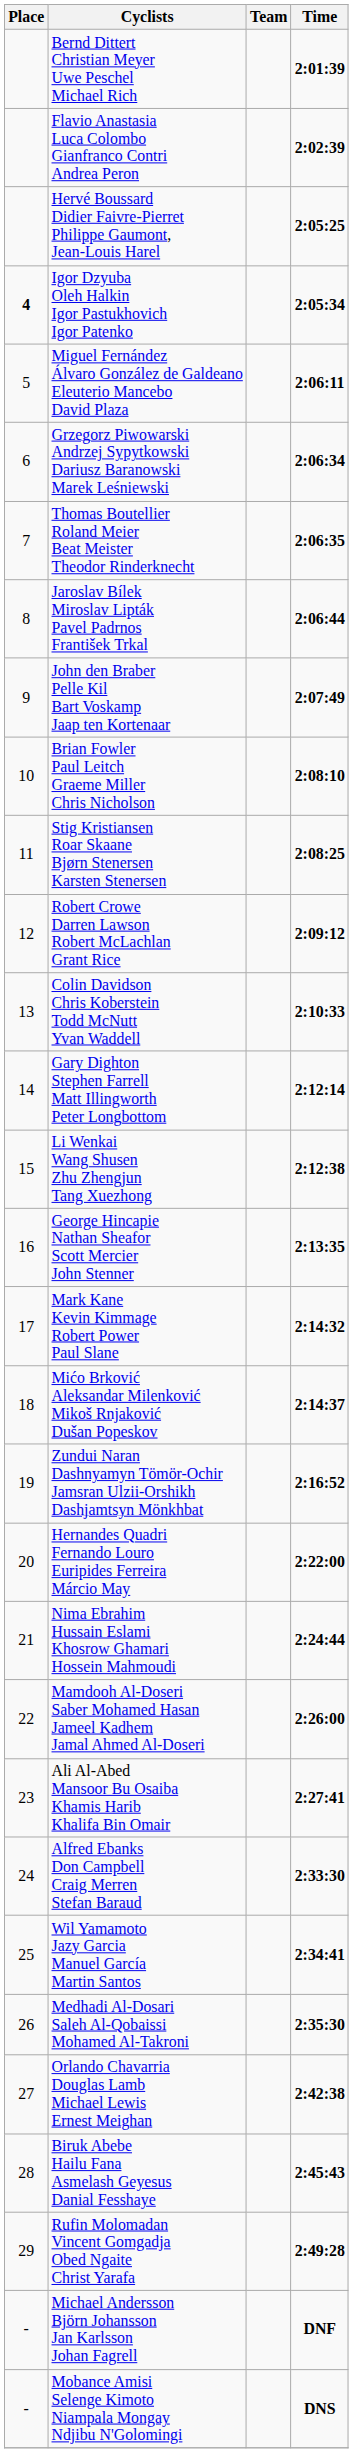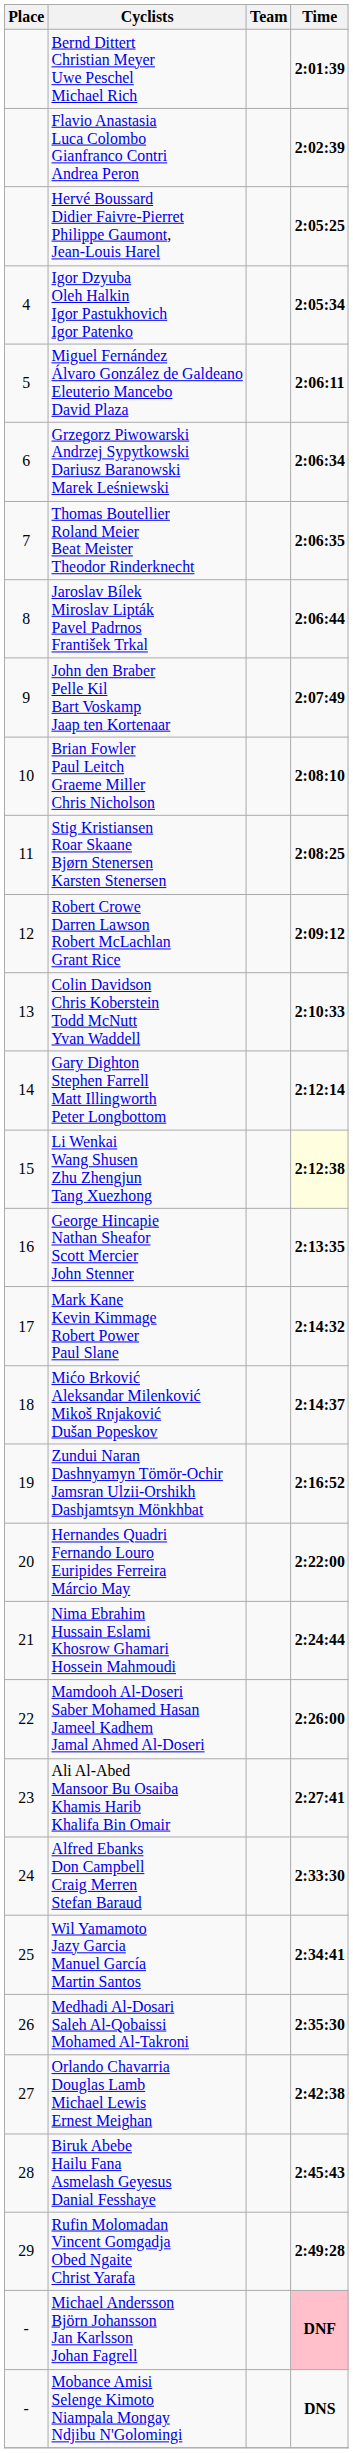(26, 304) bold -> (26, 304) normal
(320, 1169) no background -> (320, 1169) lightyellow background
(320, 2329) no background -> (320, 2329) pink background
